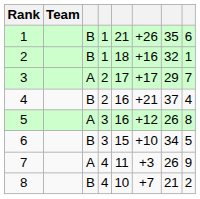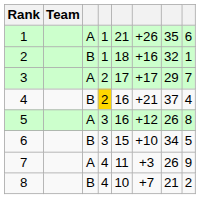(90, 36) B -> (90, 36) A
(105, 99) no background -> (105, 99) gold background
